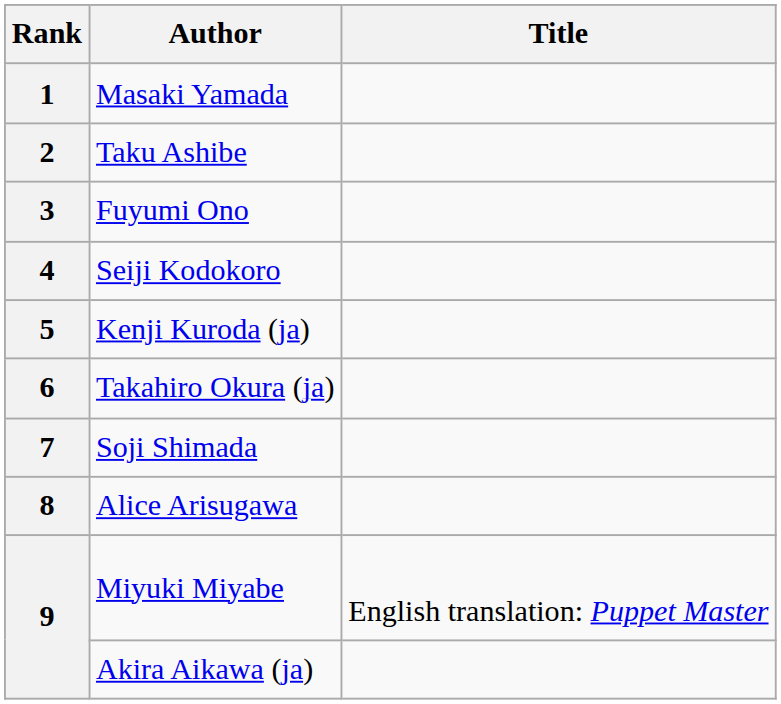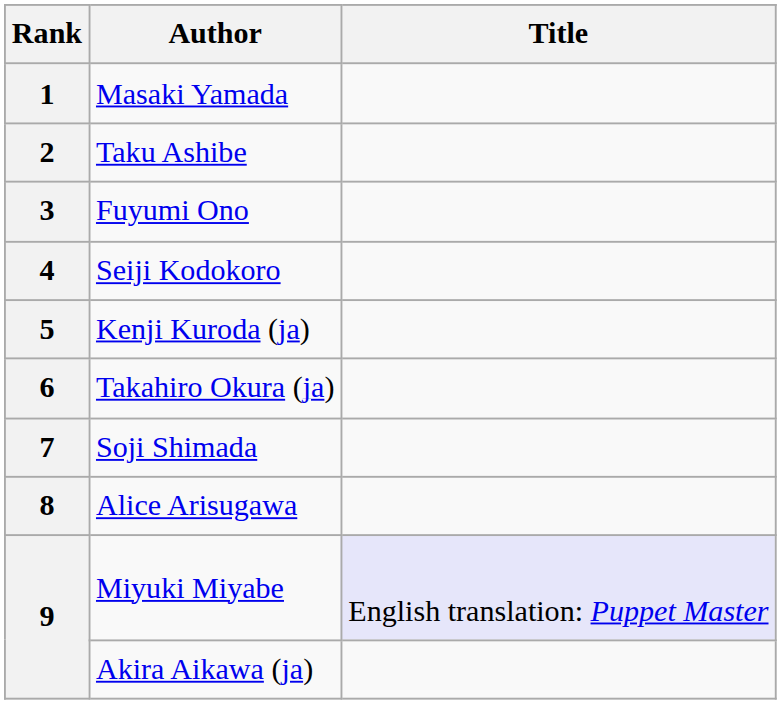(558, 609) no background -> (558, 609) lavender background
